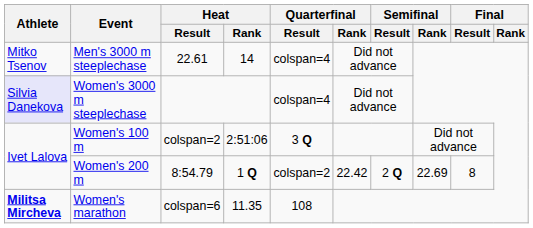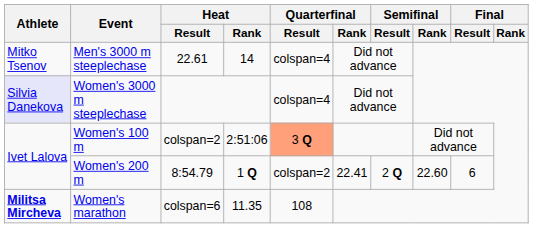(302, 140) no background -> (302, 140) lightsalmon background
(352, 173) 22.42 -> (352, 173) 22.41
(432, 173) 22.69 -> (432, 173) 22.60
(472, 173) 8 -> (472, 173) 6
